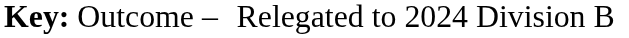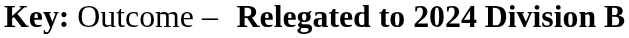(426, 17) normal -> (431, 17) bold
